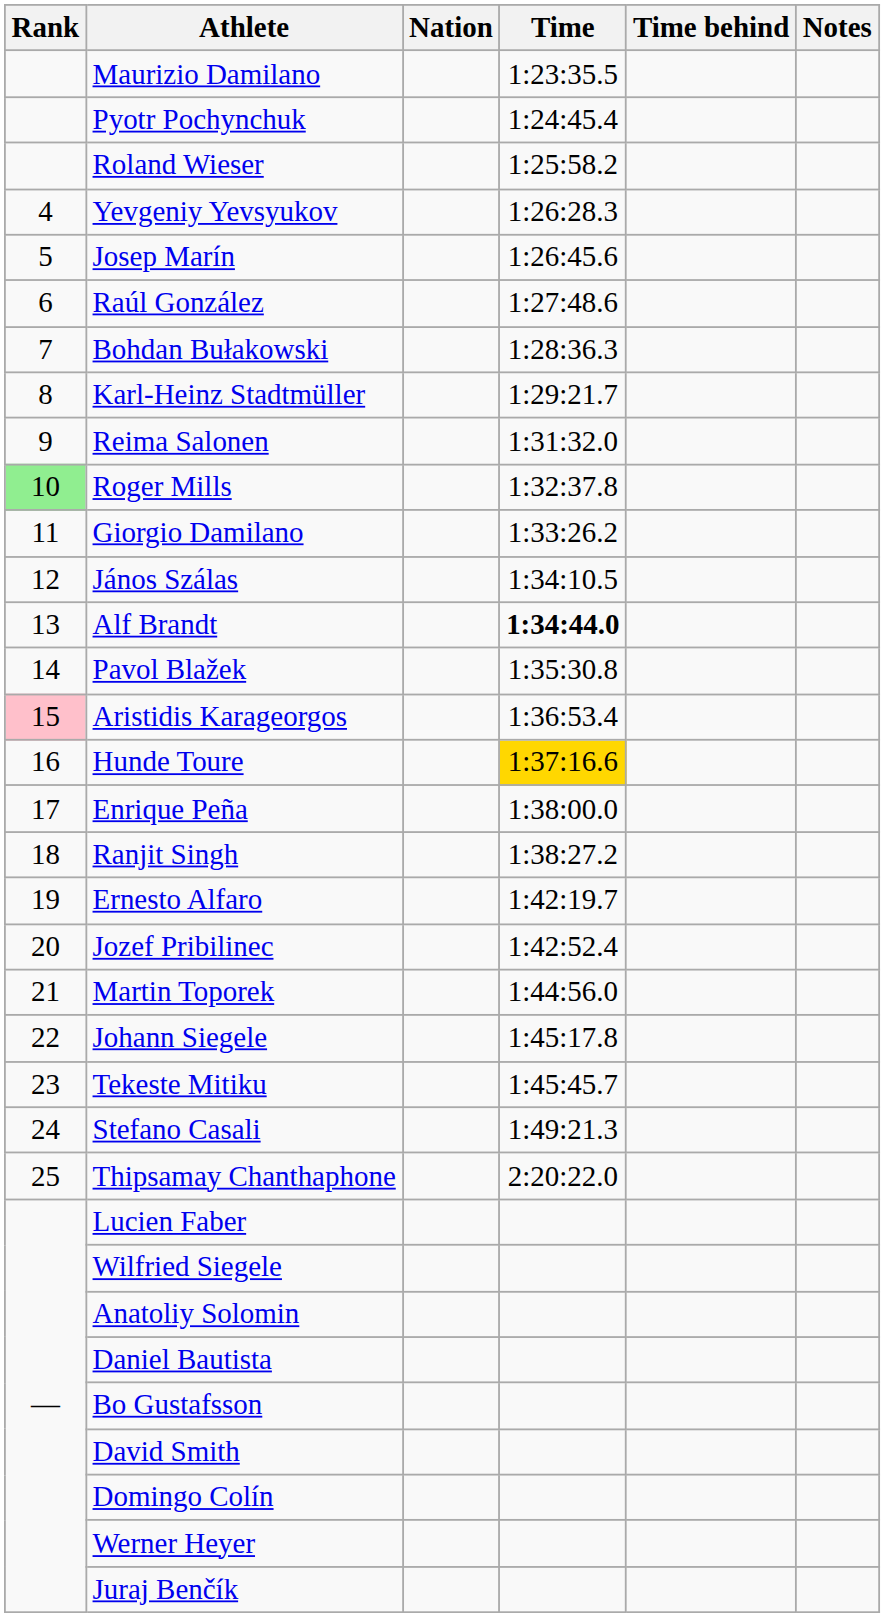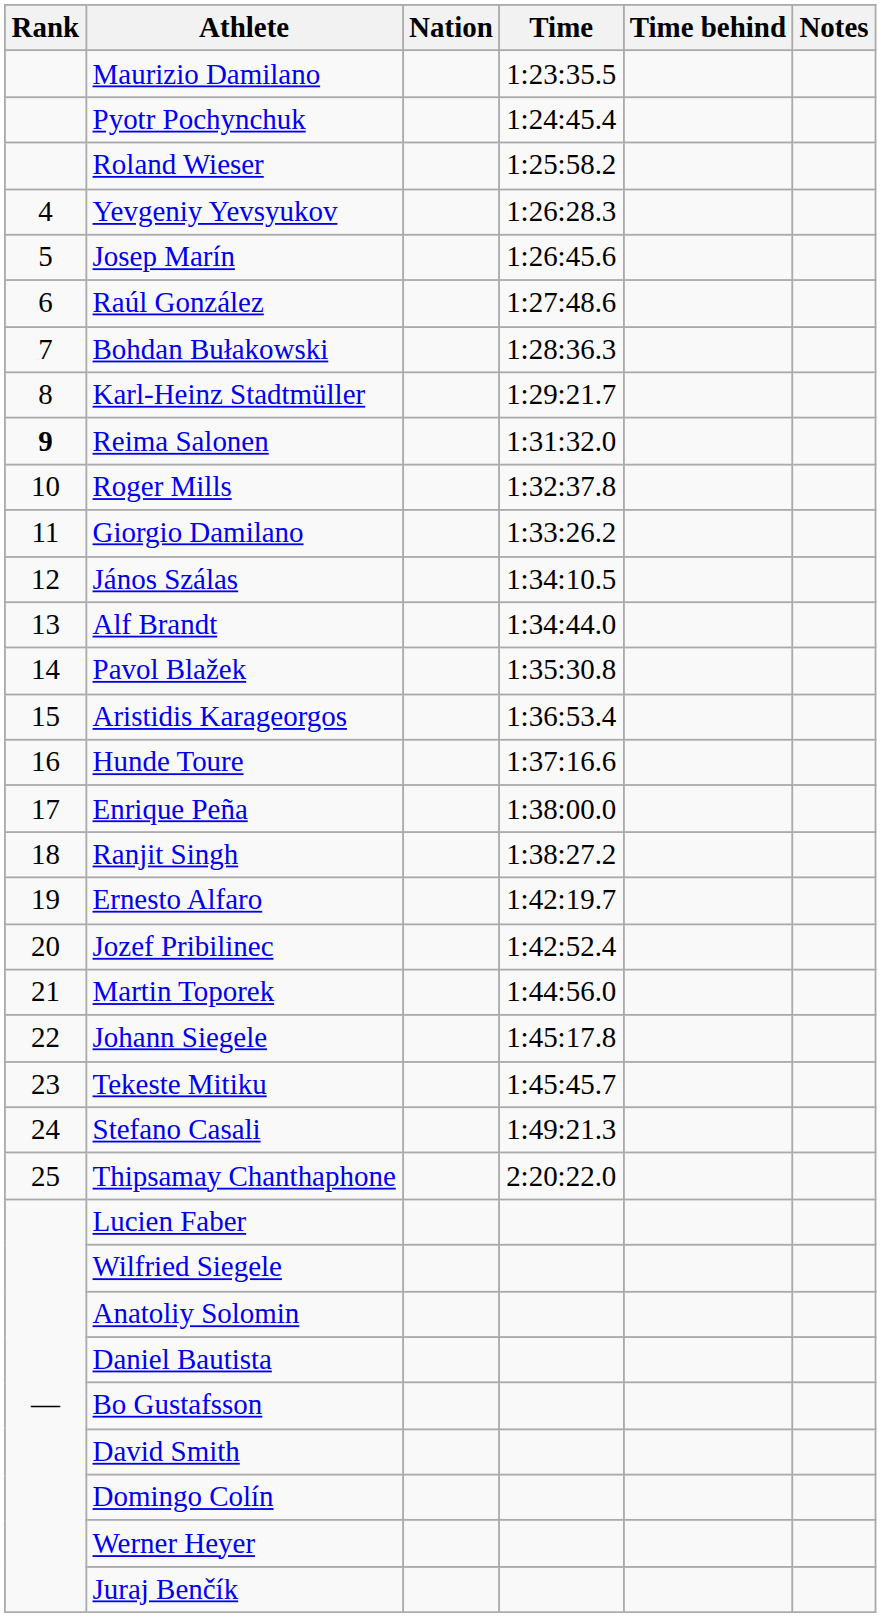(45, 440) normal -> (45, 440) bold
(45, 486) lightgreen background -> (45, 486) no background
(563, 624) bold -> (561, 624) normal
(45, 716) pink background -> (45, 716) no background
(563, 762) gold background -> (561, 762) no background
